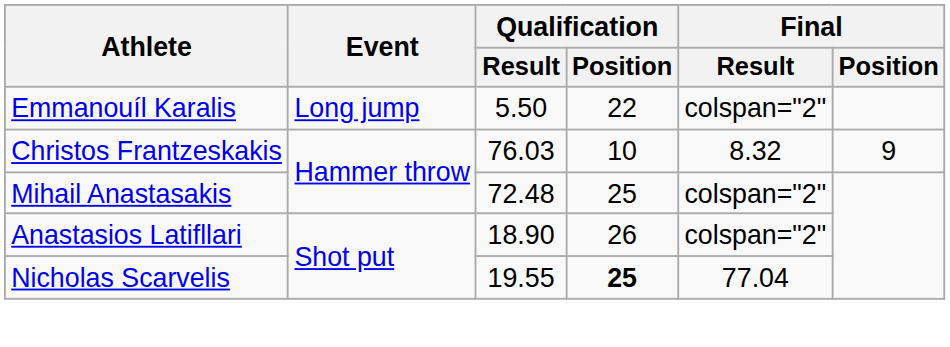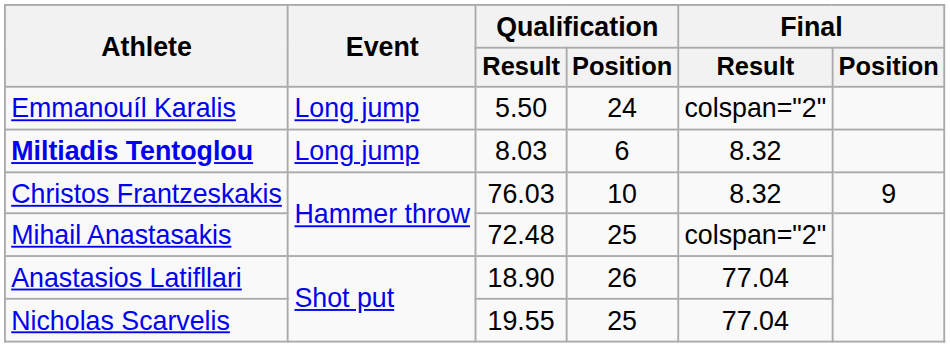(622, 109) 22 -> (622, 109) 24
+ row: (132, 151)
(755, 236) colspan="2" -> (755, 278) 77.04
(622, 278) bold -> (622, 320) normal
